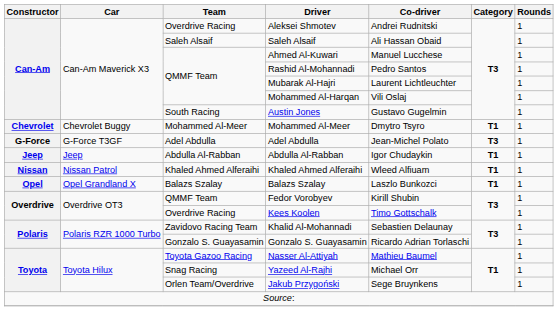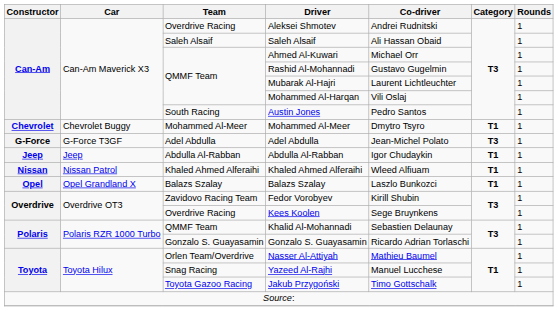(407, 54) Manuel Lucchese -> (395, 54) Michael Orr
(399, 69) Pedro Santos -> (409, 69) Gustavo Gugelmin
(409, 112) Gustavo Gugelmin -> (399, 112) Pedro Santos
(191, 198) QMMF Team -> (211, 198) Zavidovo Racing Team
(404, 212) Timo Gottschalk -> (404, 212) Sege Bruynkens
(211, 227) Zavidovo Racing Team -> (191, 227) QMMF Team
(208, 255) Toyota Gazoo Racing -> (209, 255) Orlen Team/Overdrive
(395, 270) Michael Orr -> (407, 270) Manuel Lucchese
(209, 284) Orlen Team/Overdrive -> (208, 284) Toyota Gazoo Racing
(404, 284) Sege Bruynkens -> (404, 284) Timo Gottschalk
